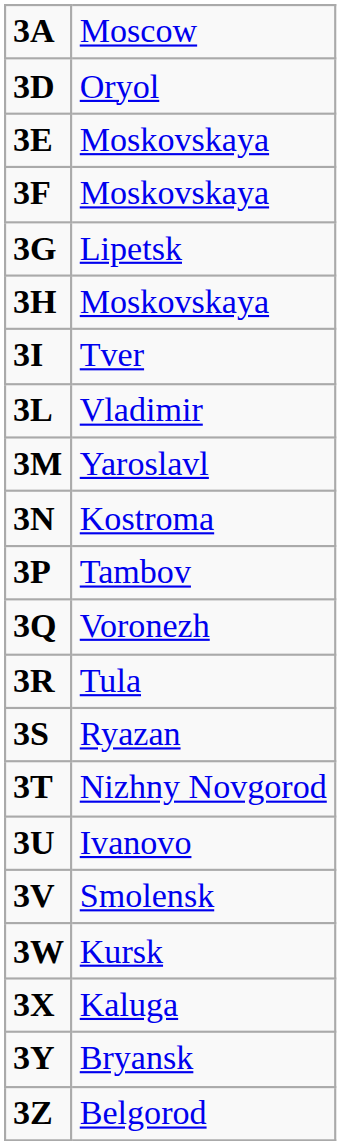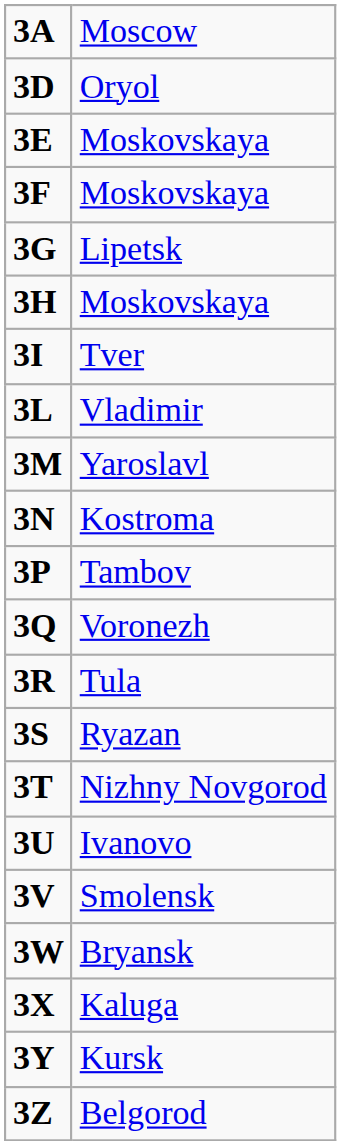(121, 950) Kursk -> (137, 950) Bryansk
(137, 1058) Bryansk -> (121, 1058) Kursk
